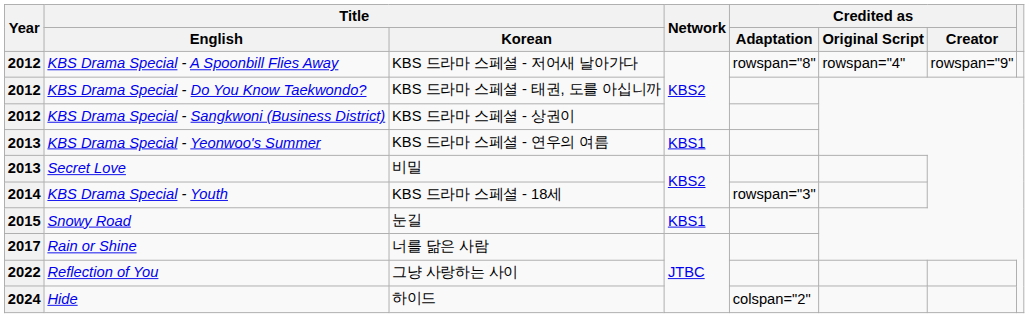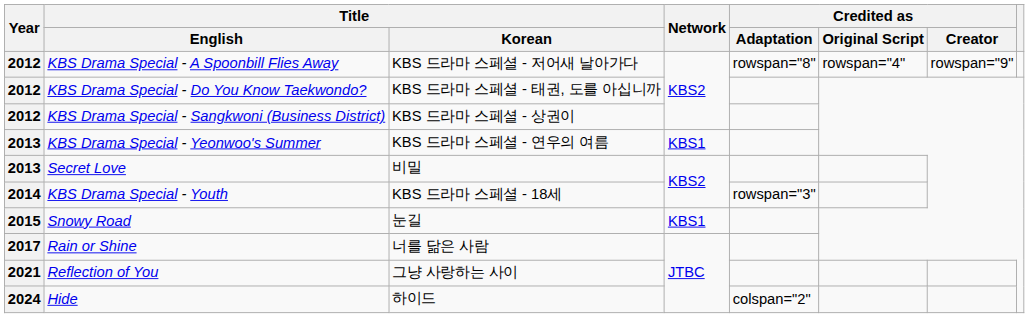(24, 273) 2022 -> (24, 273) 2021
